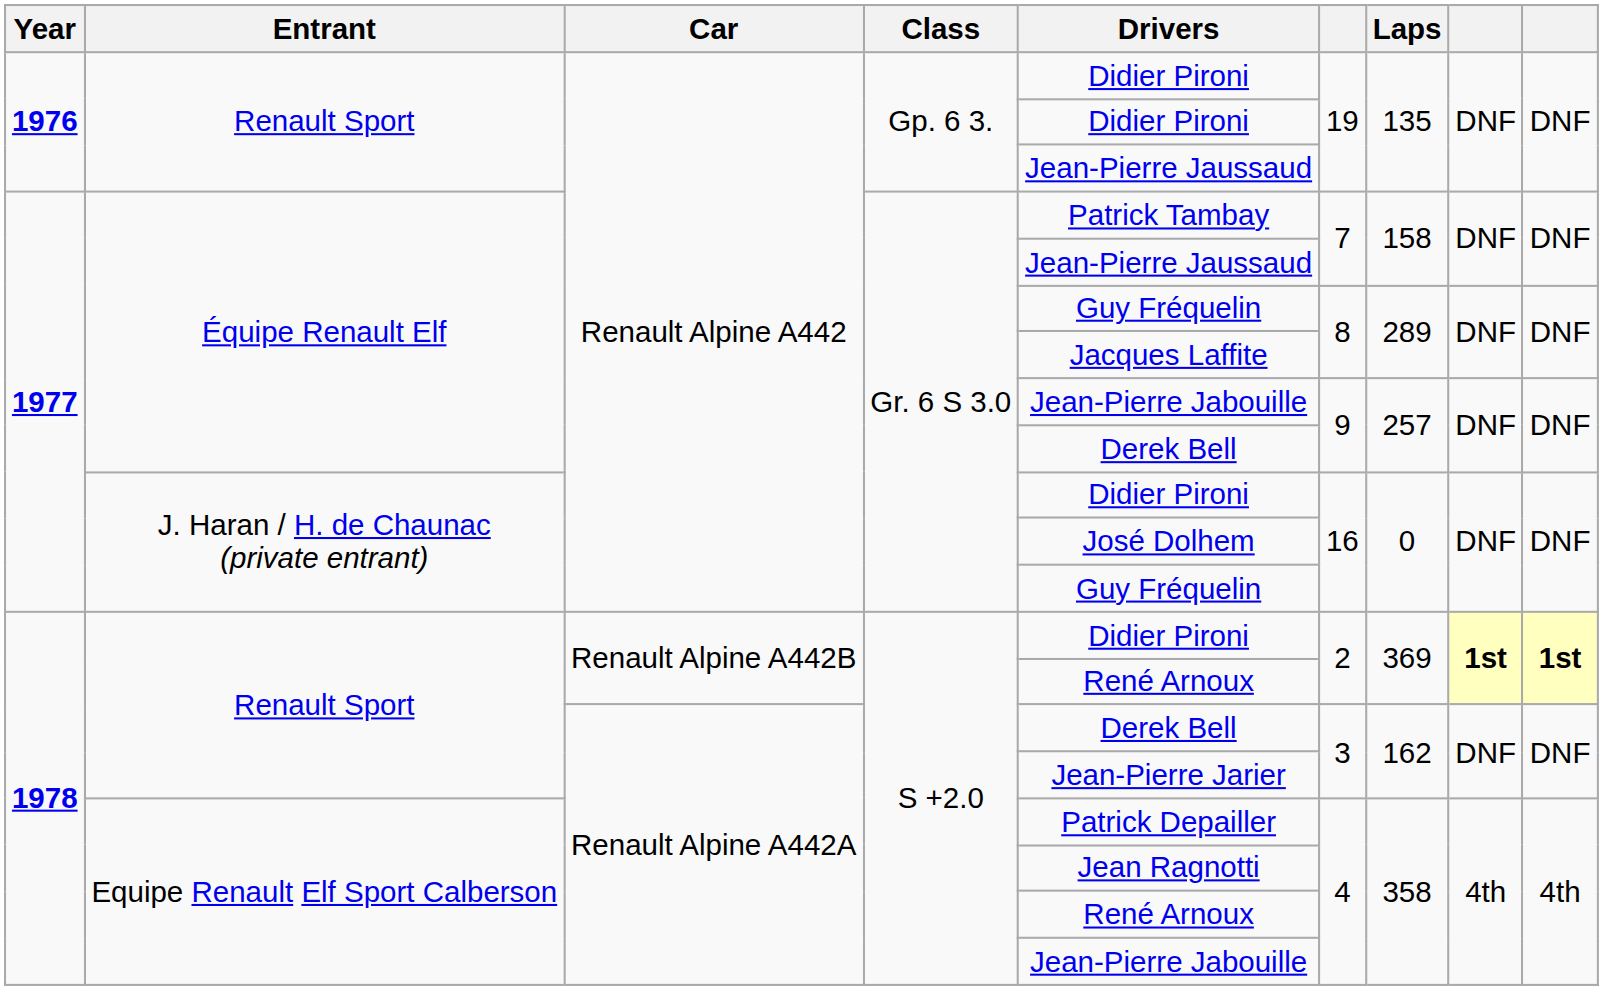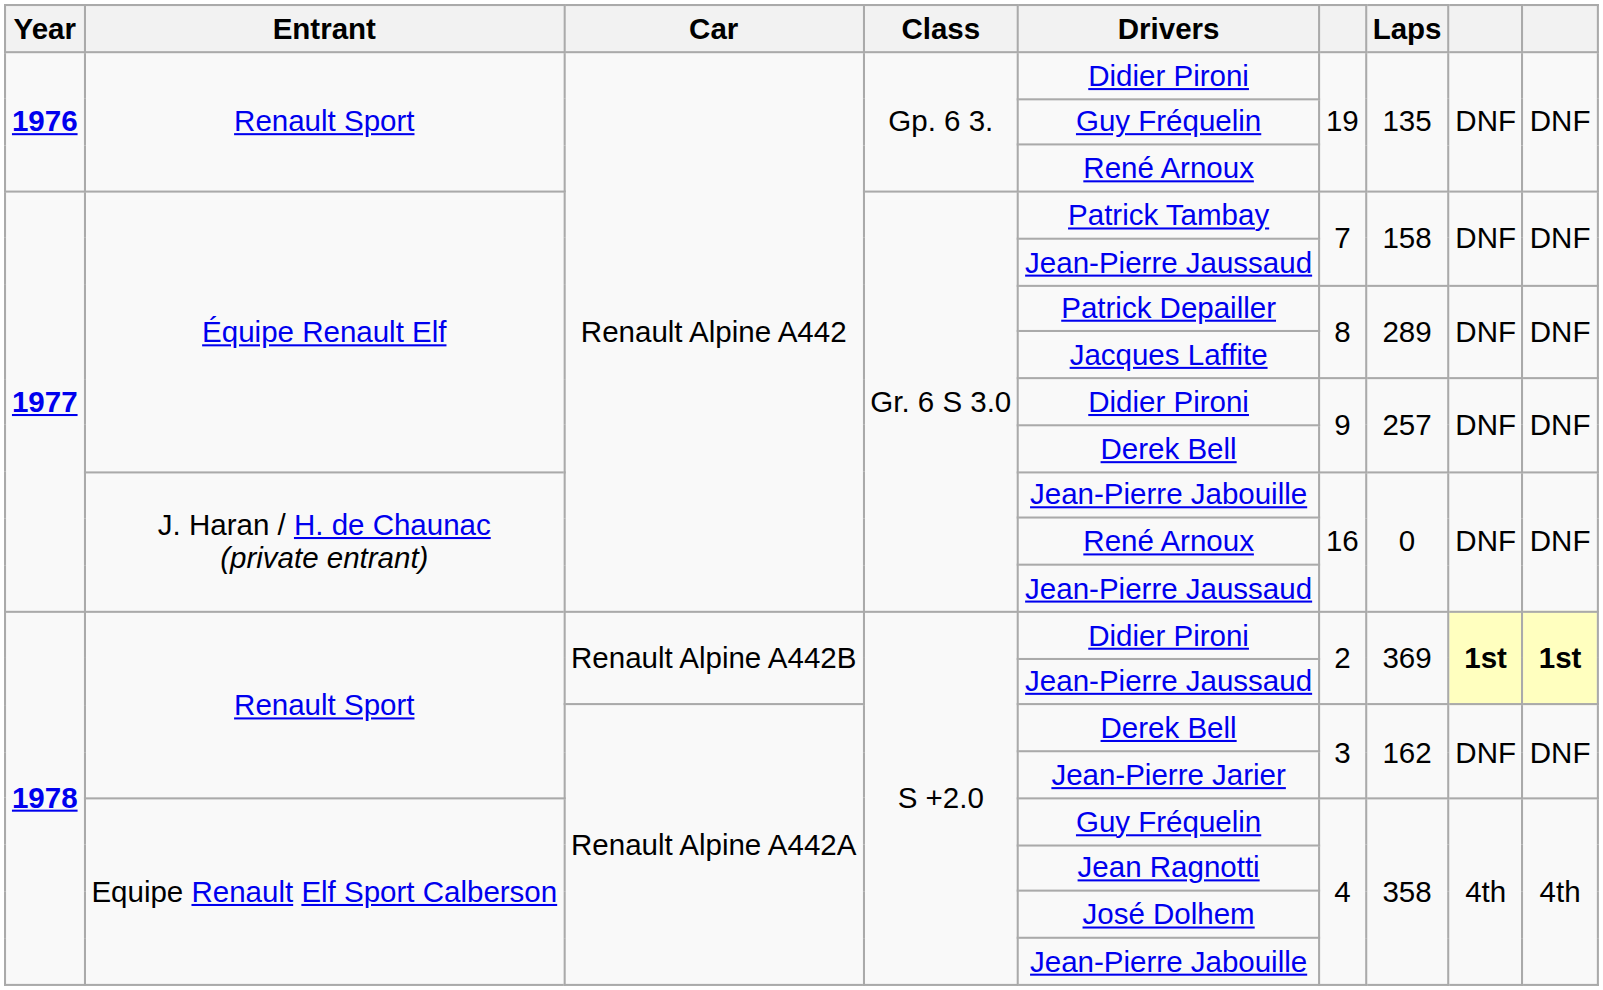(1169, 122) Didier Pironi -> (1169, 122) Guy Fréquelin
(1169, 169) Jean-Pierre Jaussaud -> (1169, 169) René Arnoux
(1169, 309) Guy Fréquelin -> (1169, 309) Patrick Depailler
(1169, 402) Jean-Pierre Jabouille -> (1169, 402) Didier Pironi
(1169, 495) Didier Pironi -> (1169, 495) Jean-Pierre Jabouille
(1169, 542) José Dolhem -> (1169, 542) René Arnoux
(1169, 588) Guy Fréquelin -> (1169, 588) Jean-Pierre Jaussaud
(1169, 682) René Arnoux -> (1169, 682) Jean-Pierre Jaussaud
(1169, 822) Patrick Depailler -> (1169, 822) Guy Fréquelin
(1169, 915) René Arnoux -> (1169, 915) José Dolhem
